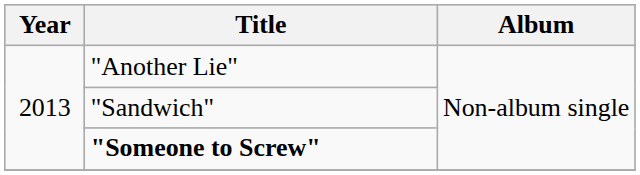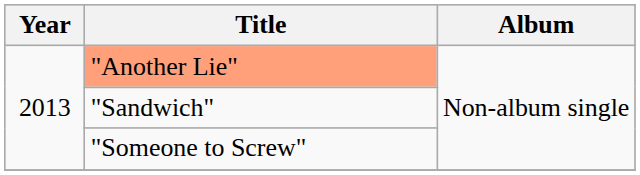(164, 66) no background -> (164, 66) lightsalmon background
(206, 148) bold -> (199, 148) normal
